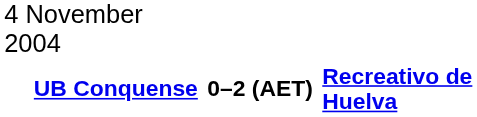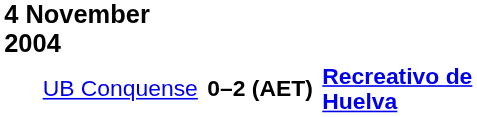(73, 29) normal -> (77, 29) bold
(116, 88) bold -> (120, 88) normal
